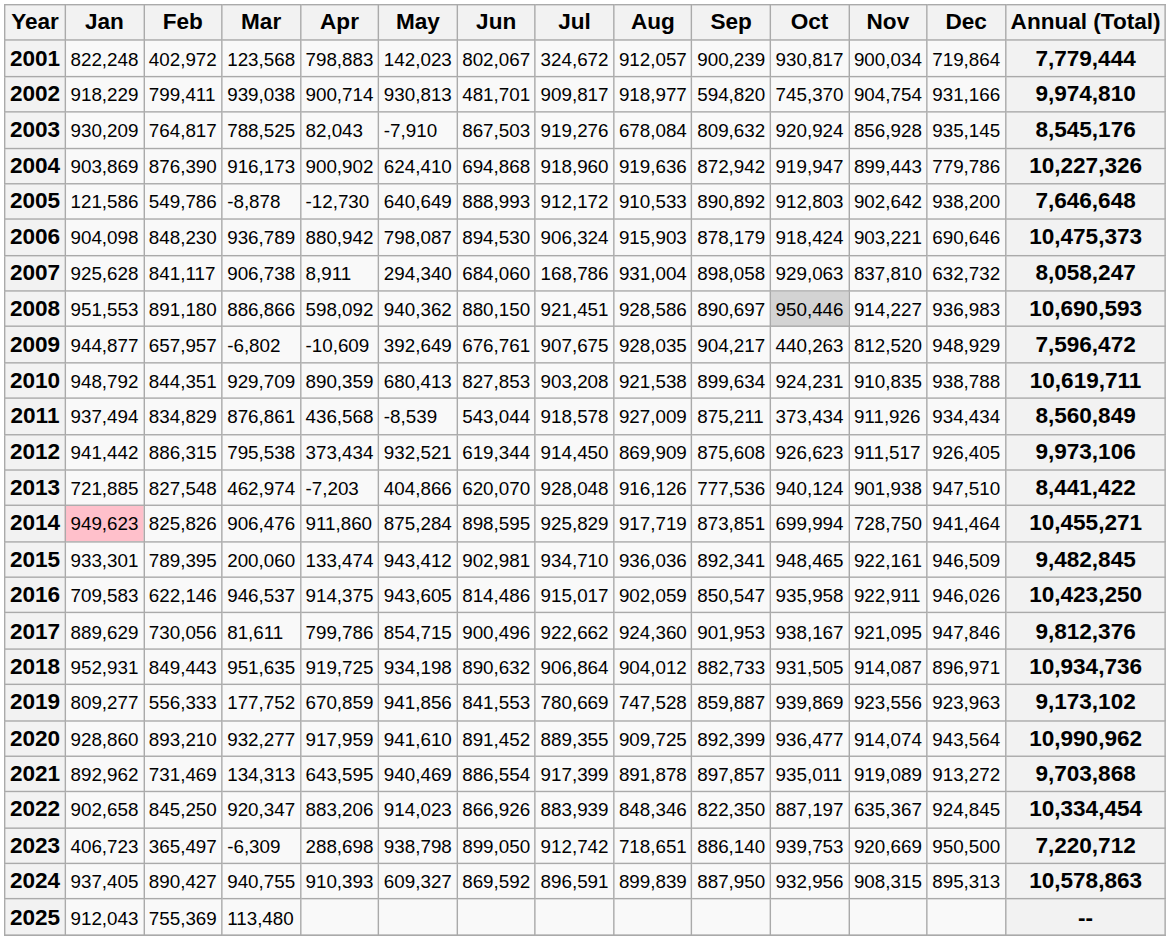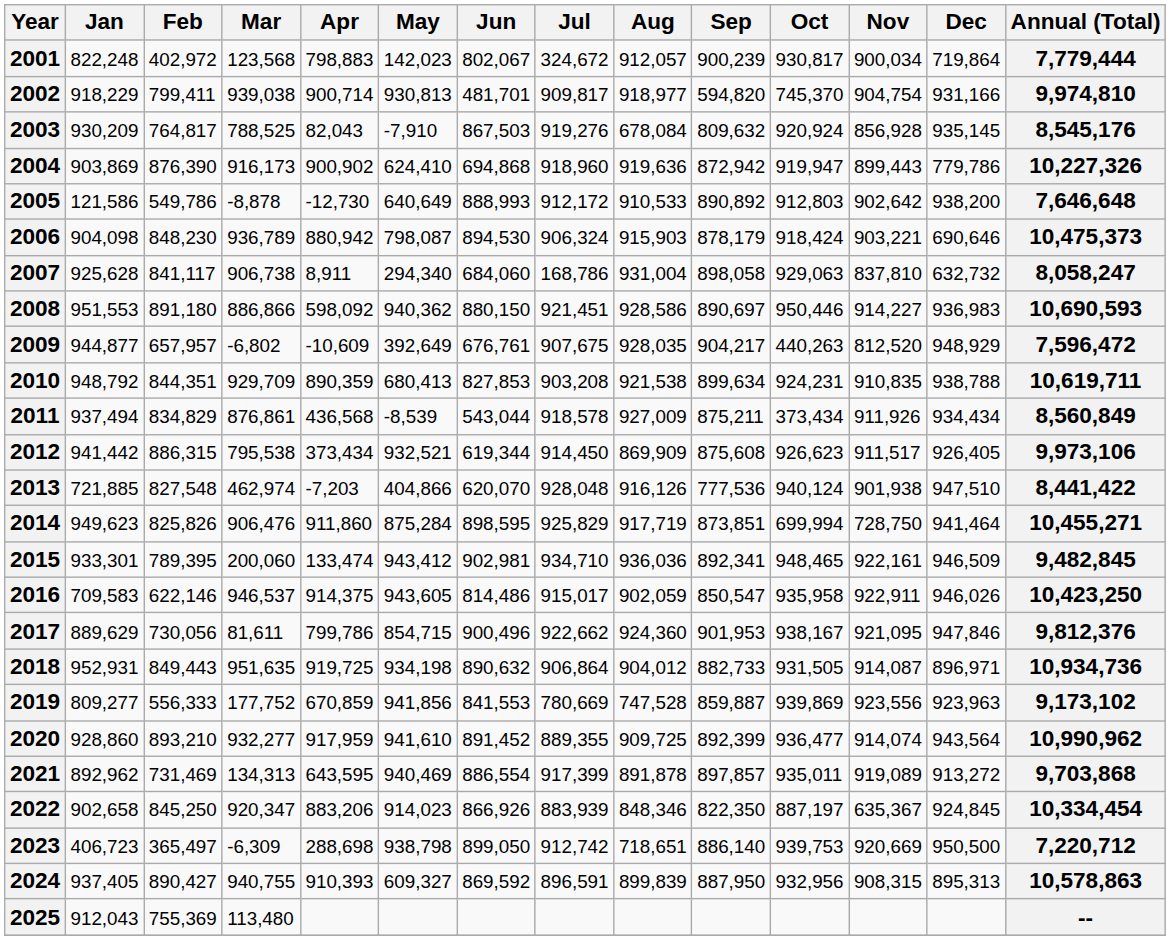(810, 310) lightgrey background -> (810, 310) no background
(104, 524) pink background -> (104, 524) no background
